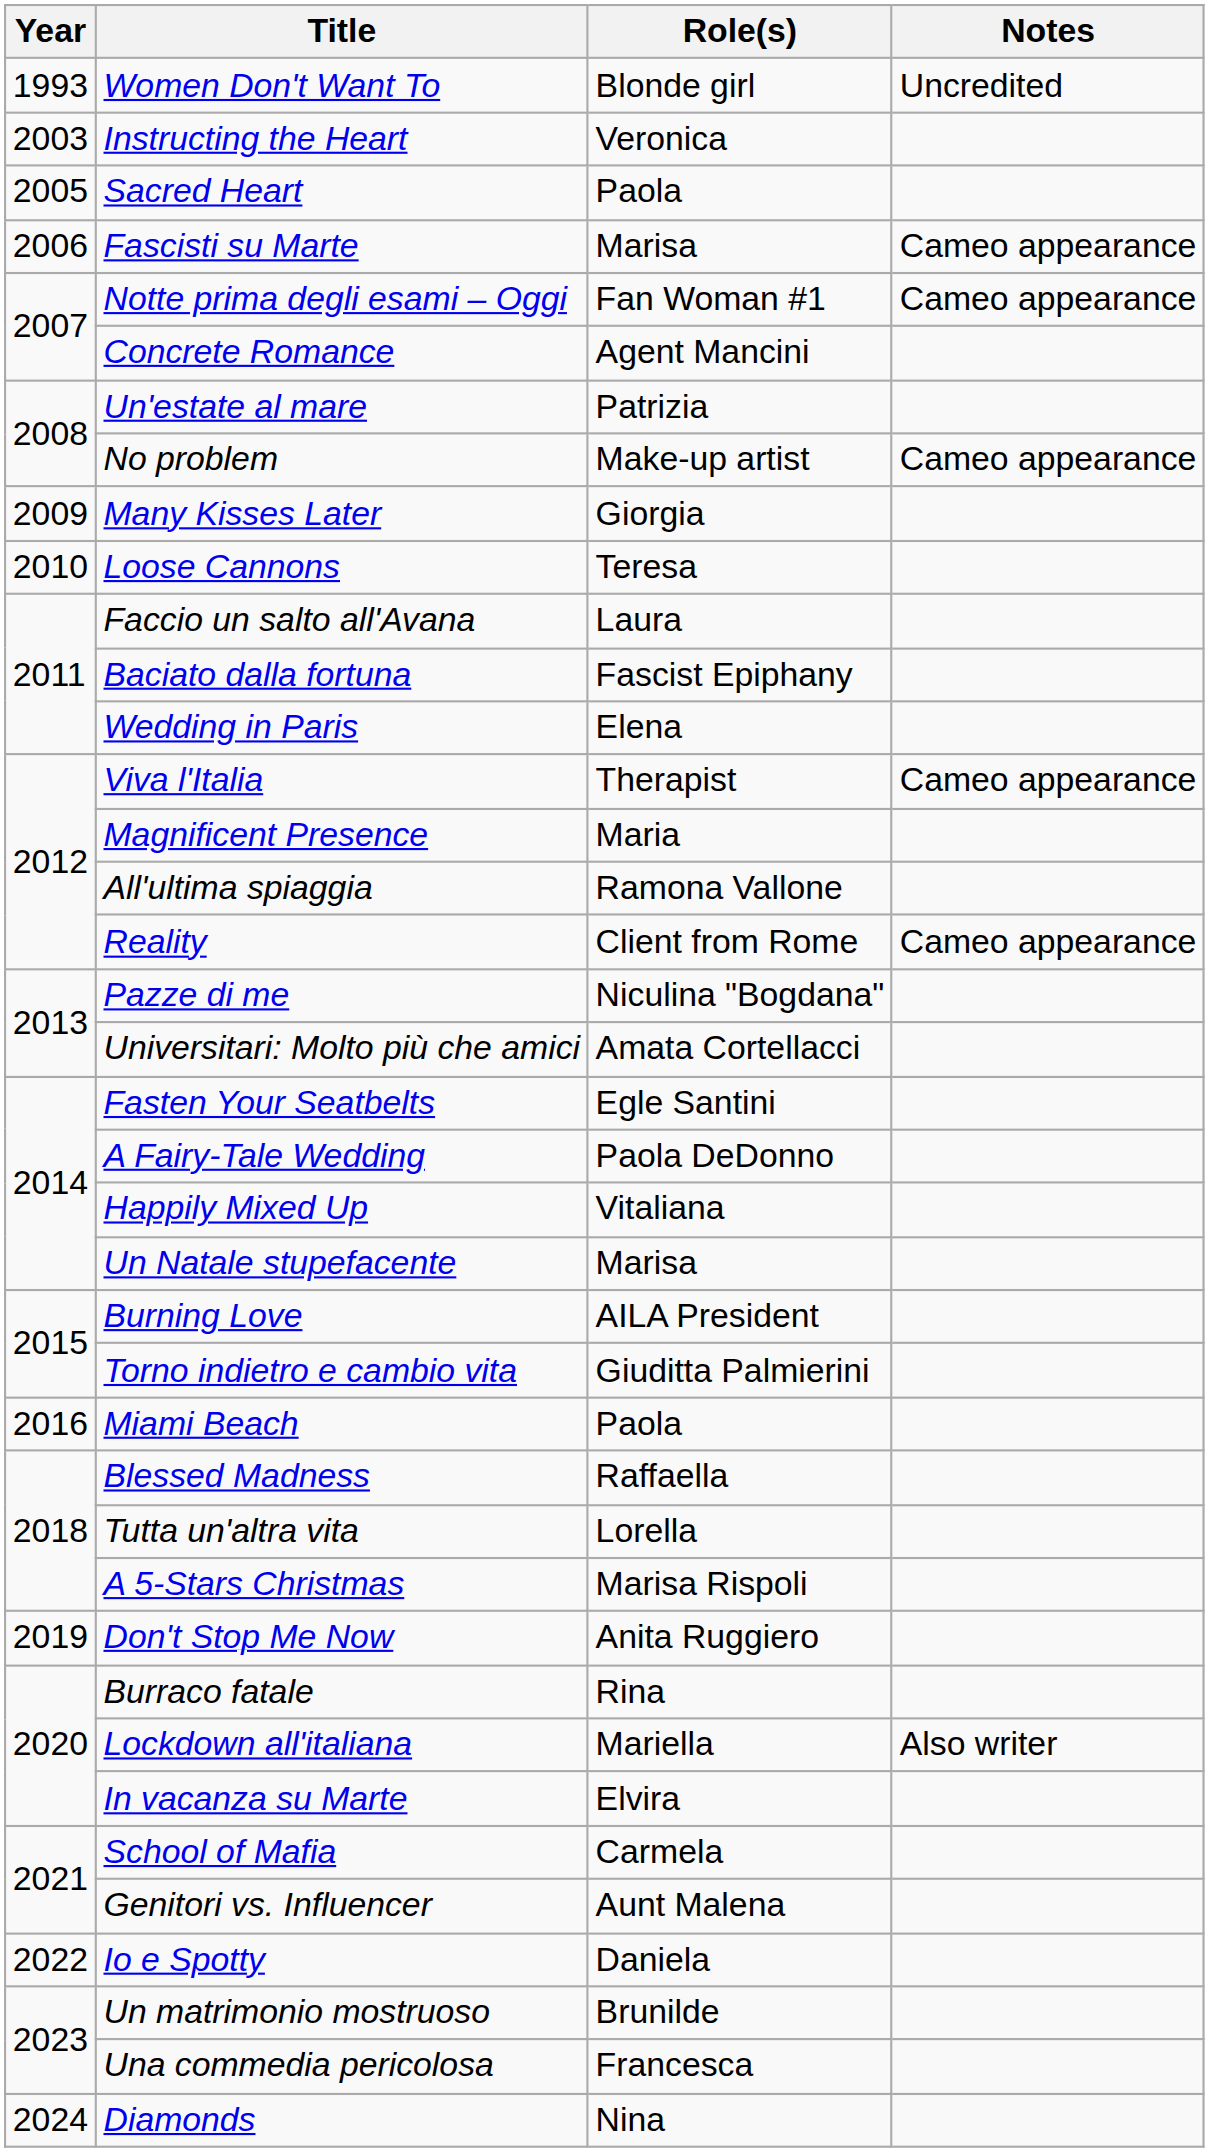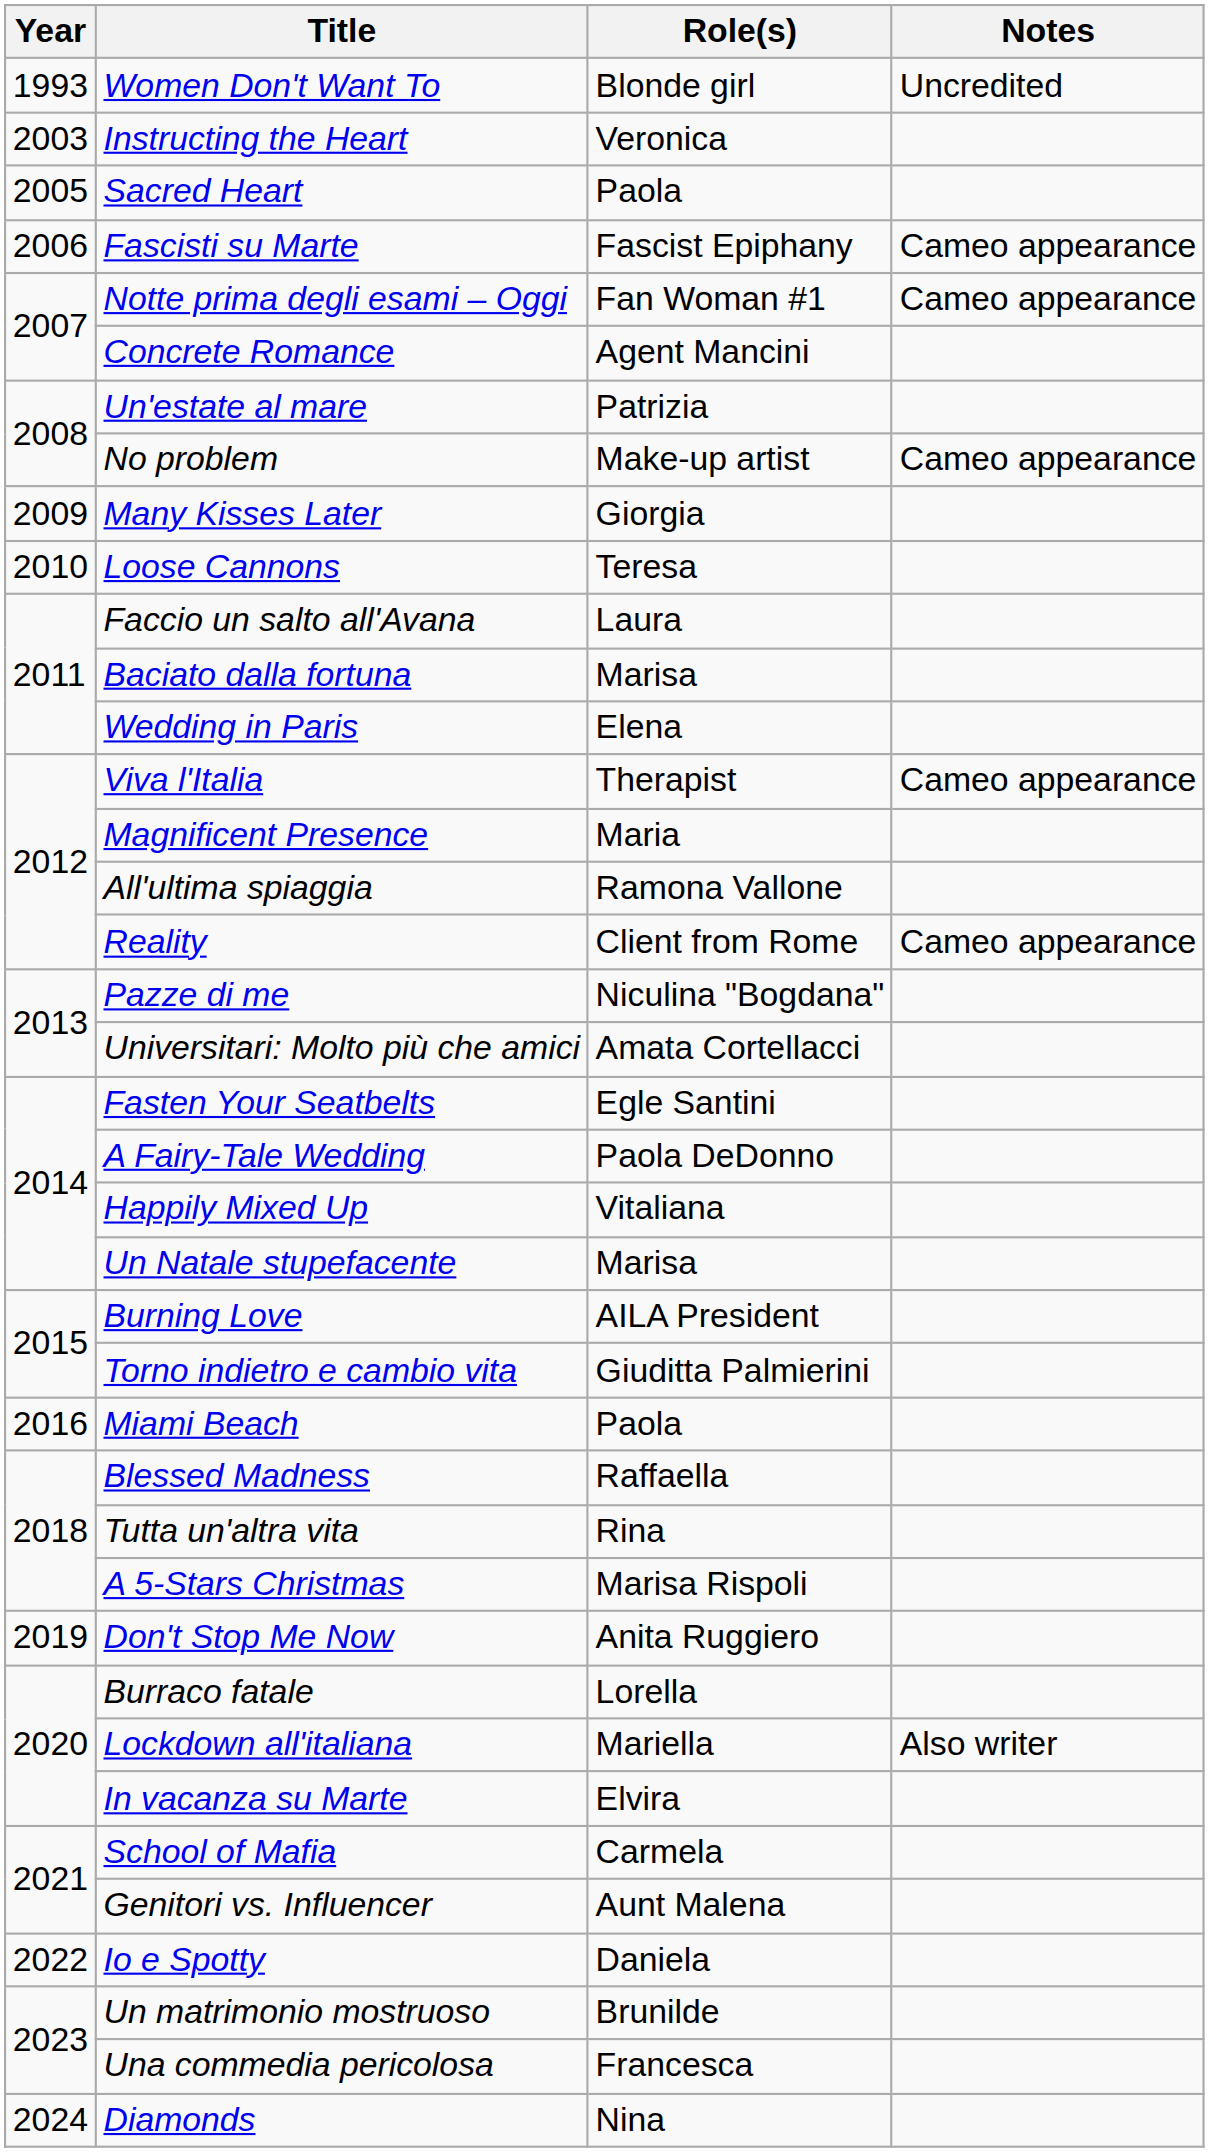(646, 245) Marisa -> (724, 245) Fascist Epiphany
(724, 673) Fascist Epiphany -> (646, 673) Marisa
(646, 1530) Lorella -> (630, 1530) Rina
(630, 1691) Rina -> (646, 1691) Lorella
